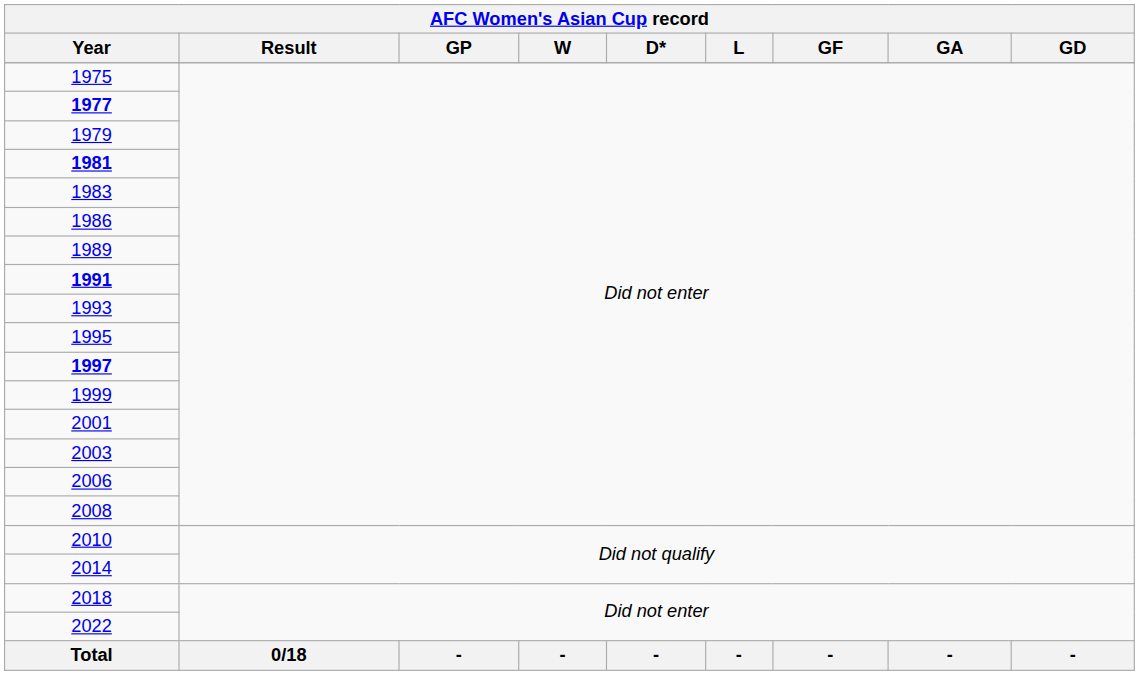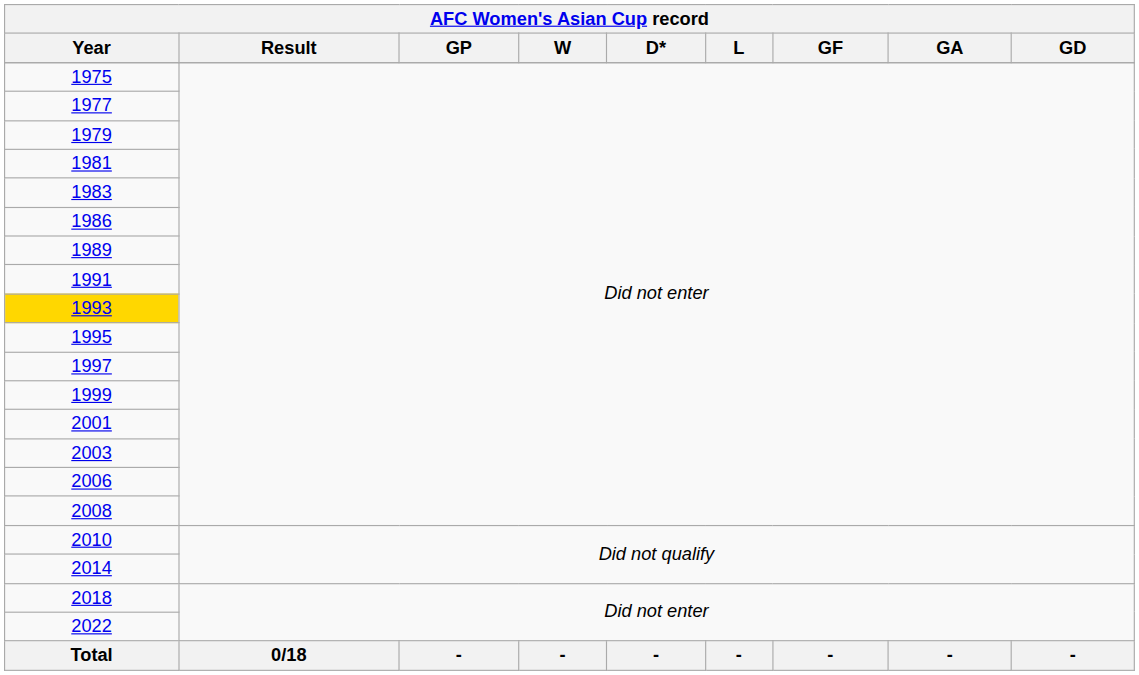(92, 105) bold -> (92, 105) normal
(92, 163) bold -> (92, 163) normal
(92, 279) bold -> (92, 279) normal
(92, 308) no background -> (92, 308) gold background
(92, 366) bold -> (92, 366) normal
